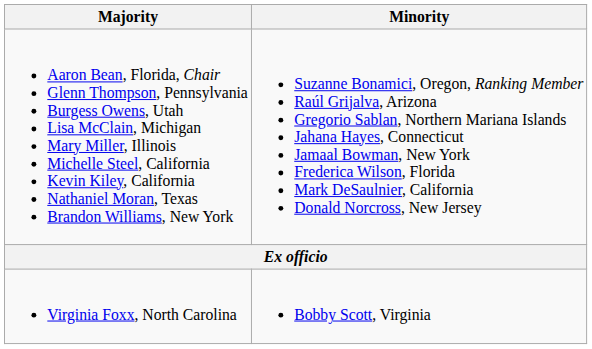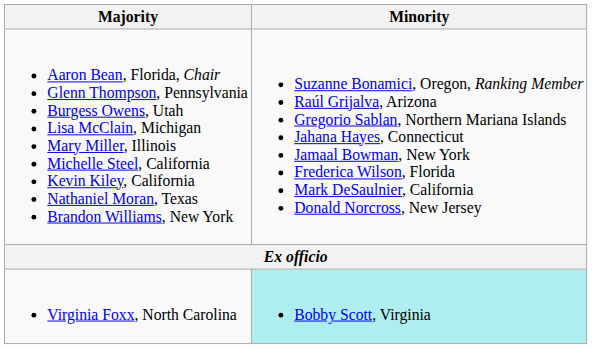(419, 315) no background -> (419, 315) paleturquoise background
